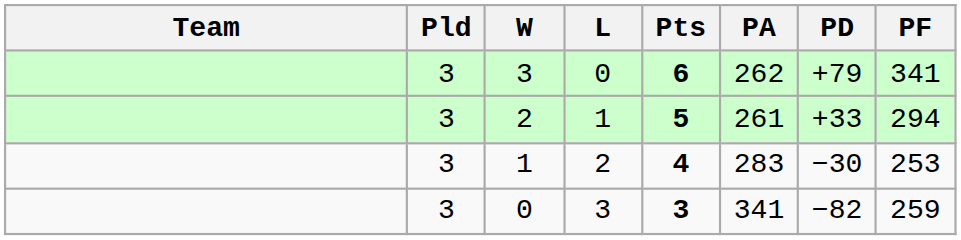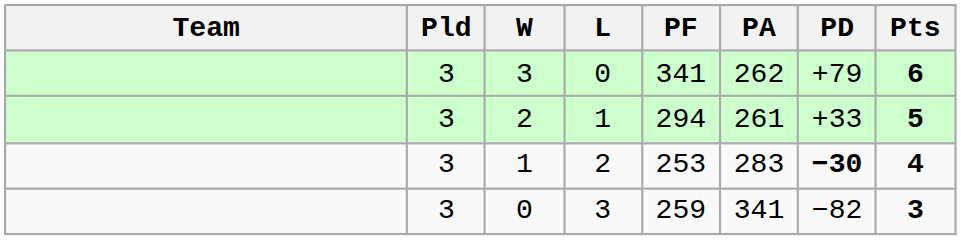columns swapped: (915, 28) <-> (681, 28)
(837, 165) normal -> (837, 165) bold
